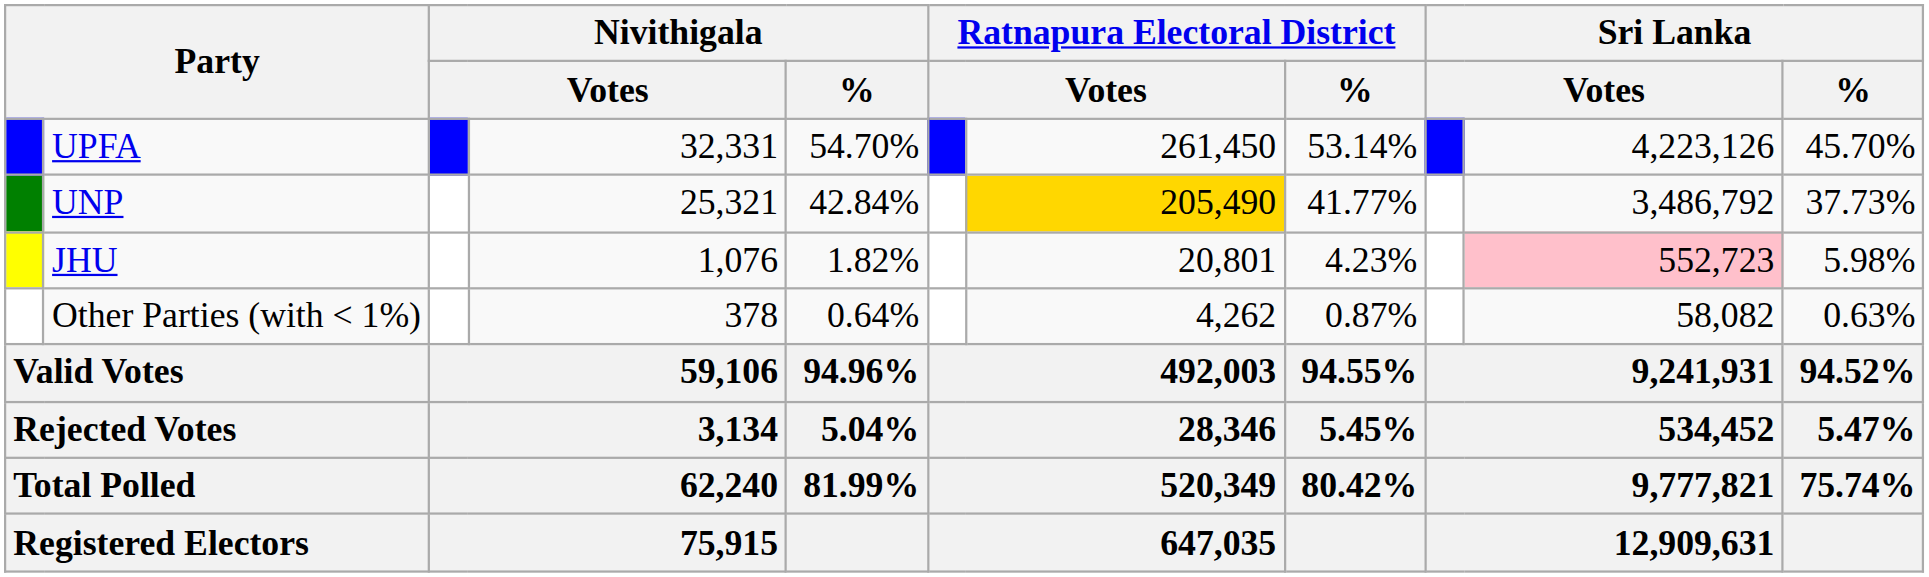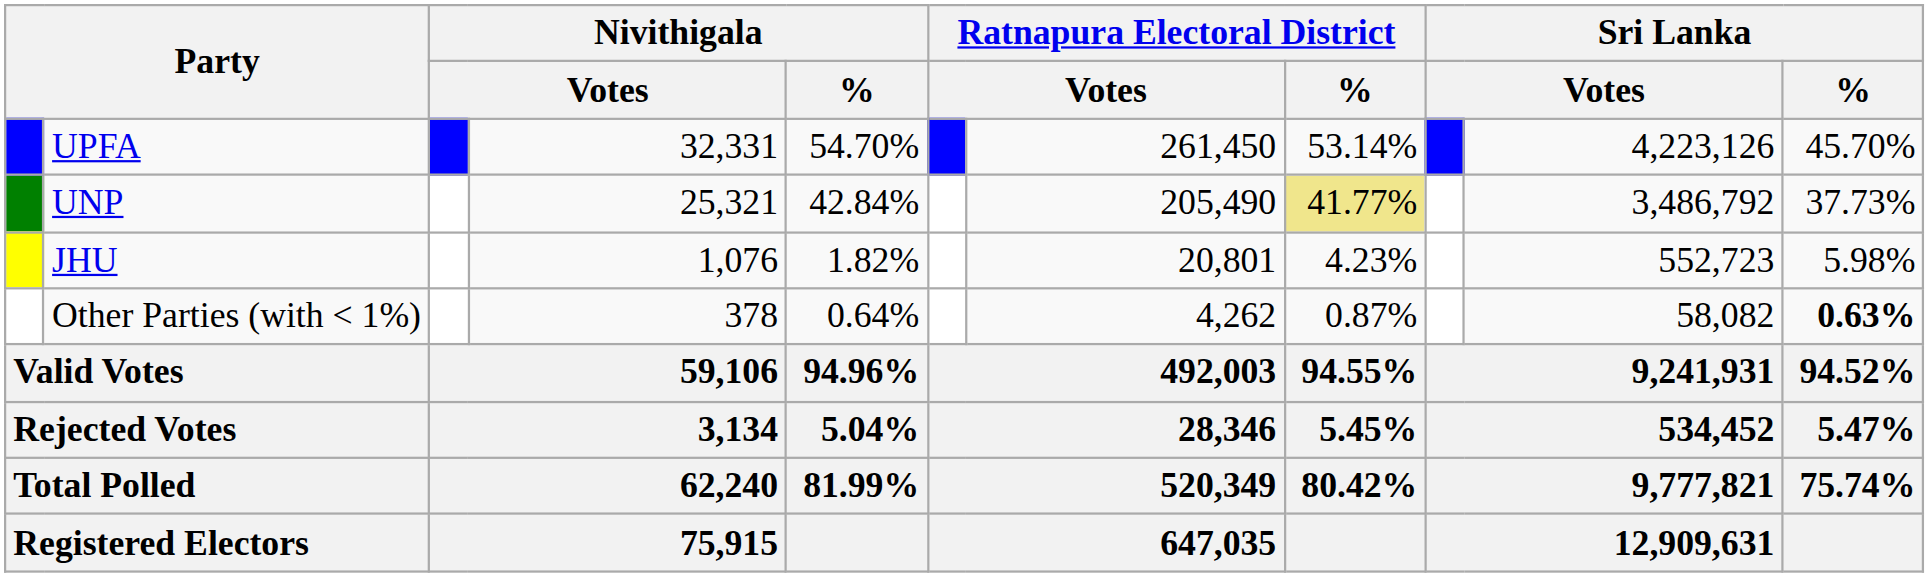(1218, 202) gold background -> (1218, 202) no background
(1362, 202) no background -> (1362, 202) khaki background
(1716, 259) pink background -> (1716, 259) no background
(1869, 315) normal -> (1866, 315) bold
